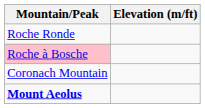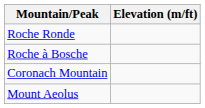(47, 53) pink background -> (47, 53) no background
(45, 93) bold -> (43, 93) normal
